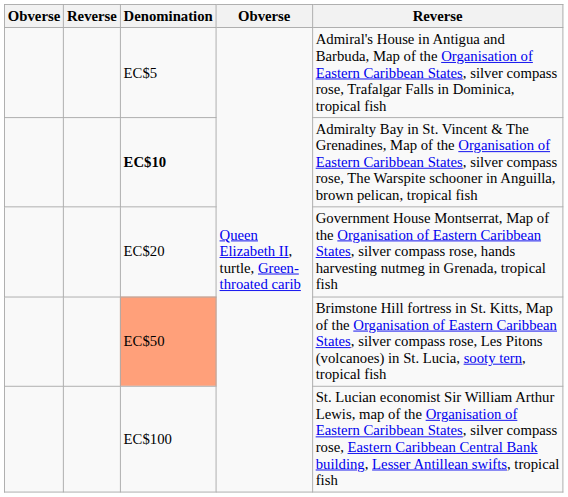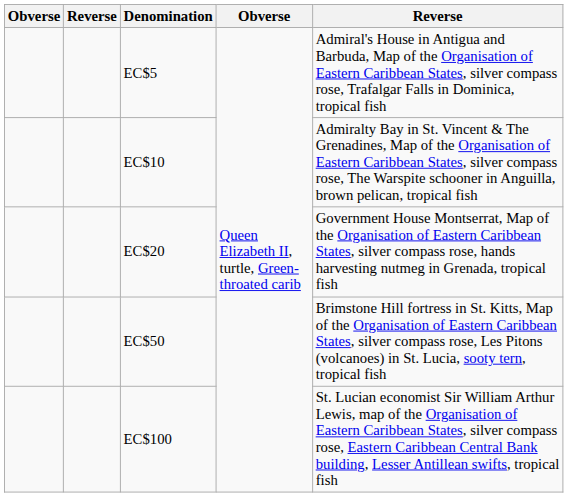(145, 162) bold -> (144, 162) normal
(144, 341) lightsalmon background -> (144, 341) no background
